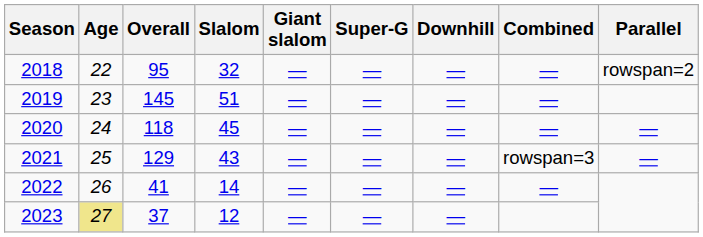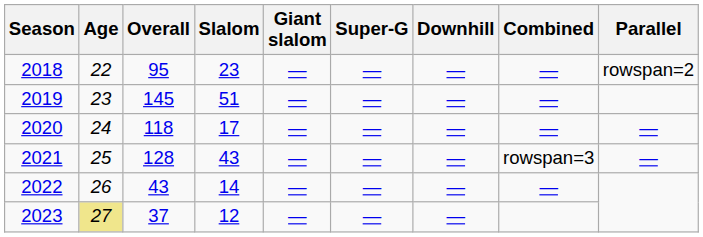(229, 69) 32 -> (229, 69) 23
(229, 128) 45 -> (229, 128) 17
(159, 157) 129 -> (159, 157) 128
(159, 187) 41 -> (159, 187) 43
